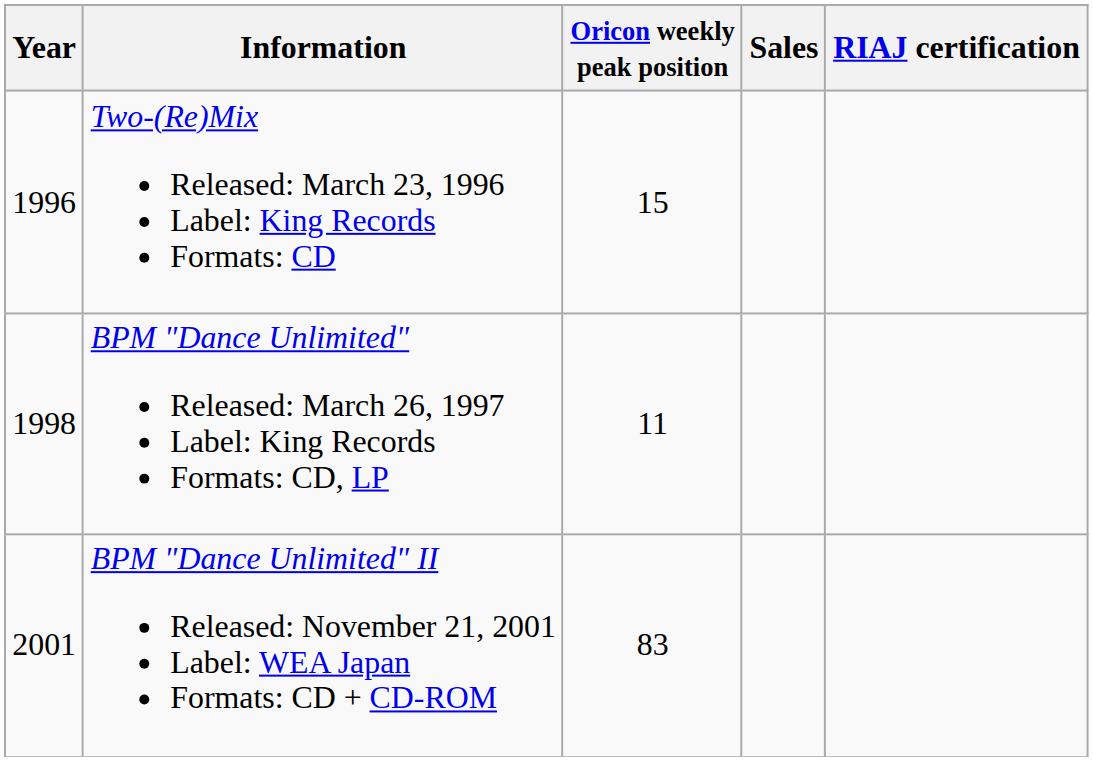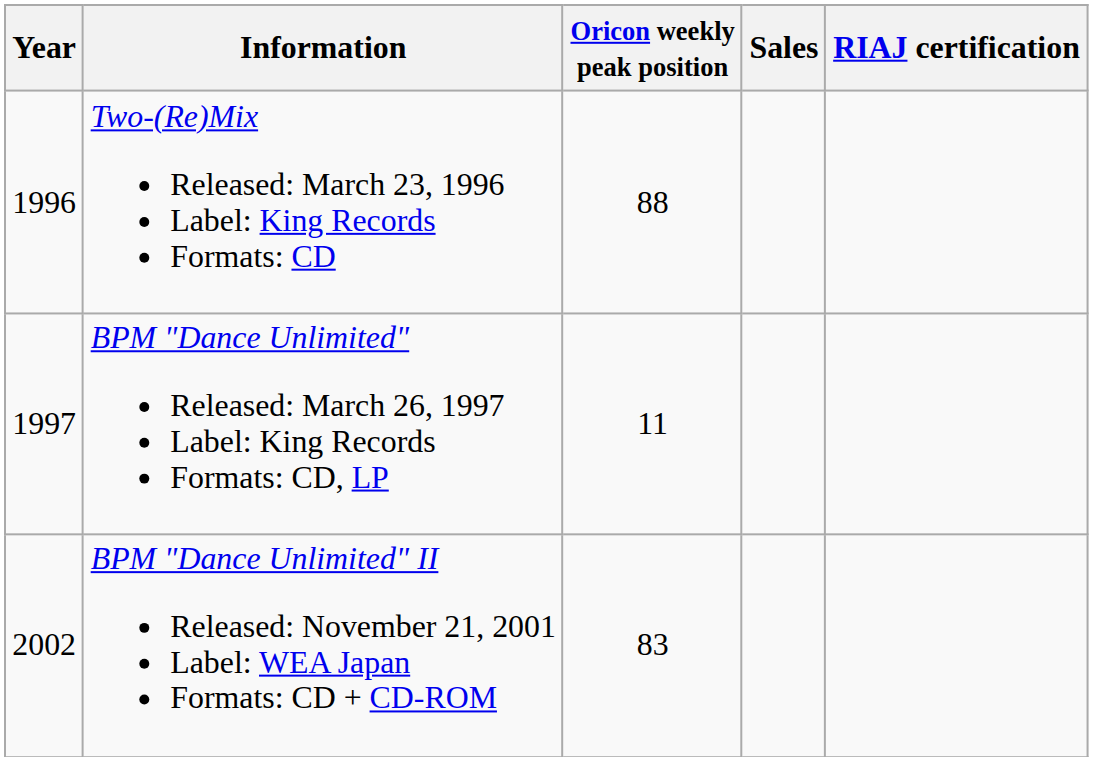(653, 201) 15 -> (653, 201) 88
(44, 423) 1998 -> (44, 423) 1997
(44, 644) 2001 -> (44, 644) 2002
